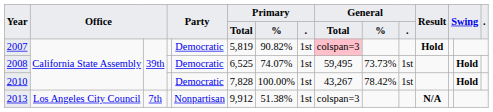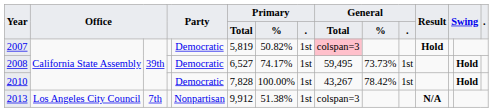(276, 47) 90.82% -> (276, 47) 50.82%
(241, 64) 6,525 -> (241, 64) 6,527
(276, 64) 74.07% -> (276, 64) 74.17%
